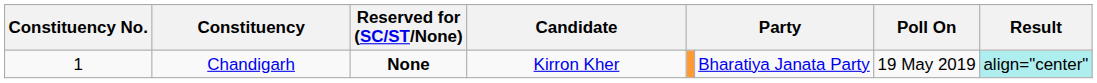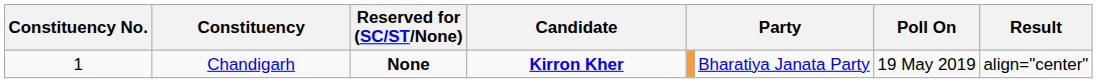(577, 63) normal -> (577, 63) bold
(1036, 63) paleturquoise background -> (1036, 63) no background
